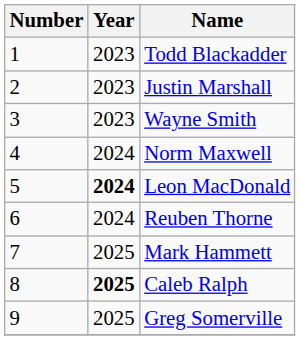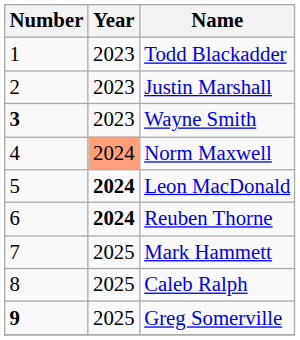(15, 119) normal -> (15, 119) bold
(114, 152) no background -> (114, 152) lightsalmon background
(114, 218) normal -> (114, 218) bold
(114, 284) bold -> (114, 284) normal
(15, 317) normal -> (15, 317) bold
